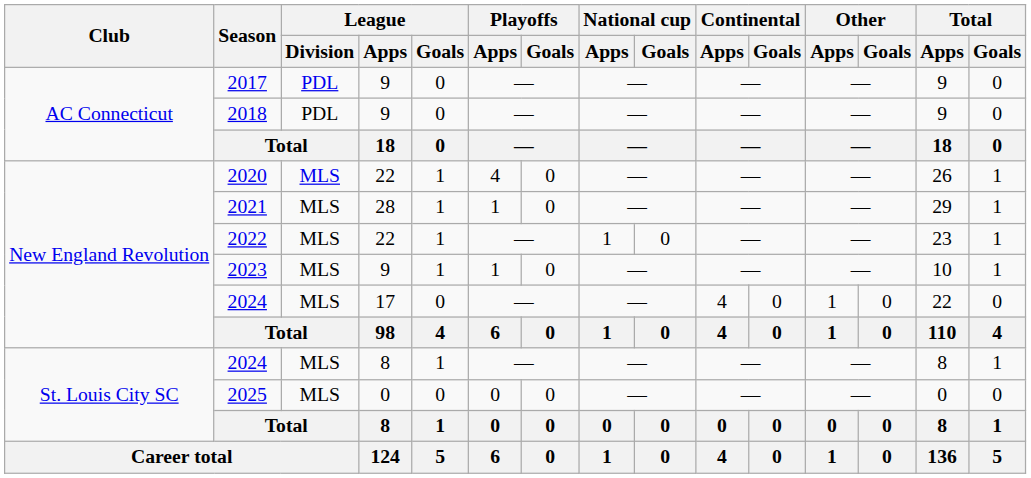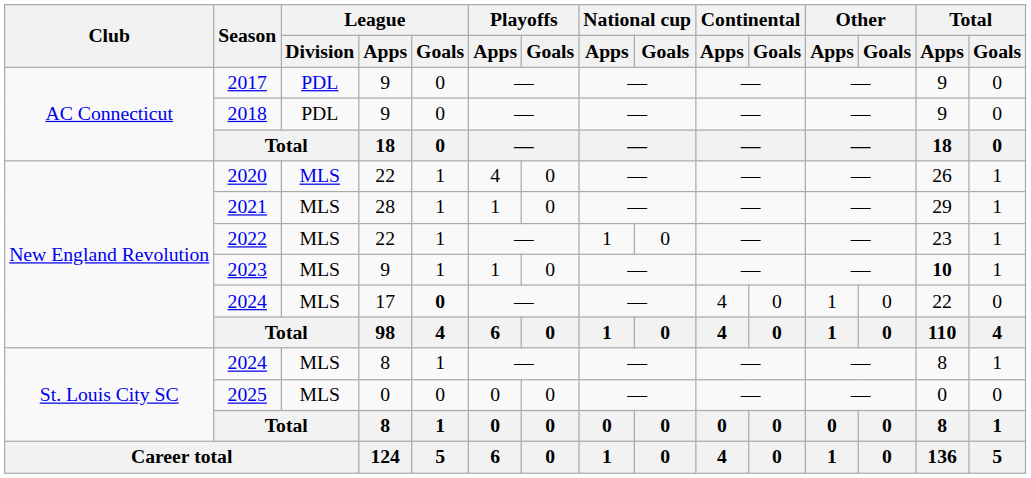(942, 269) normal -> (942, 269) bold
(440, 301) normal -> (440, 301) bold
